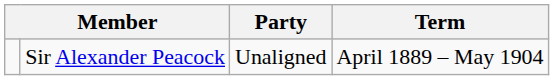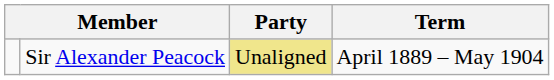(281, 56) no background -> (281, 56) khaki background
